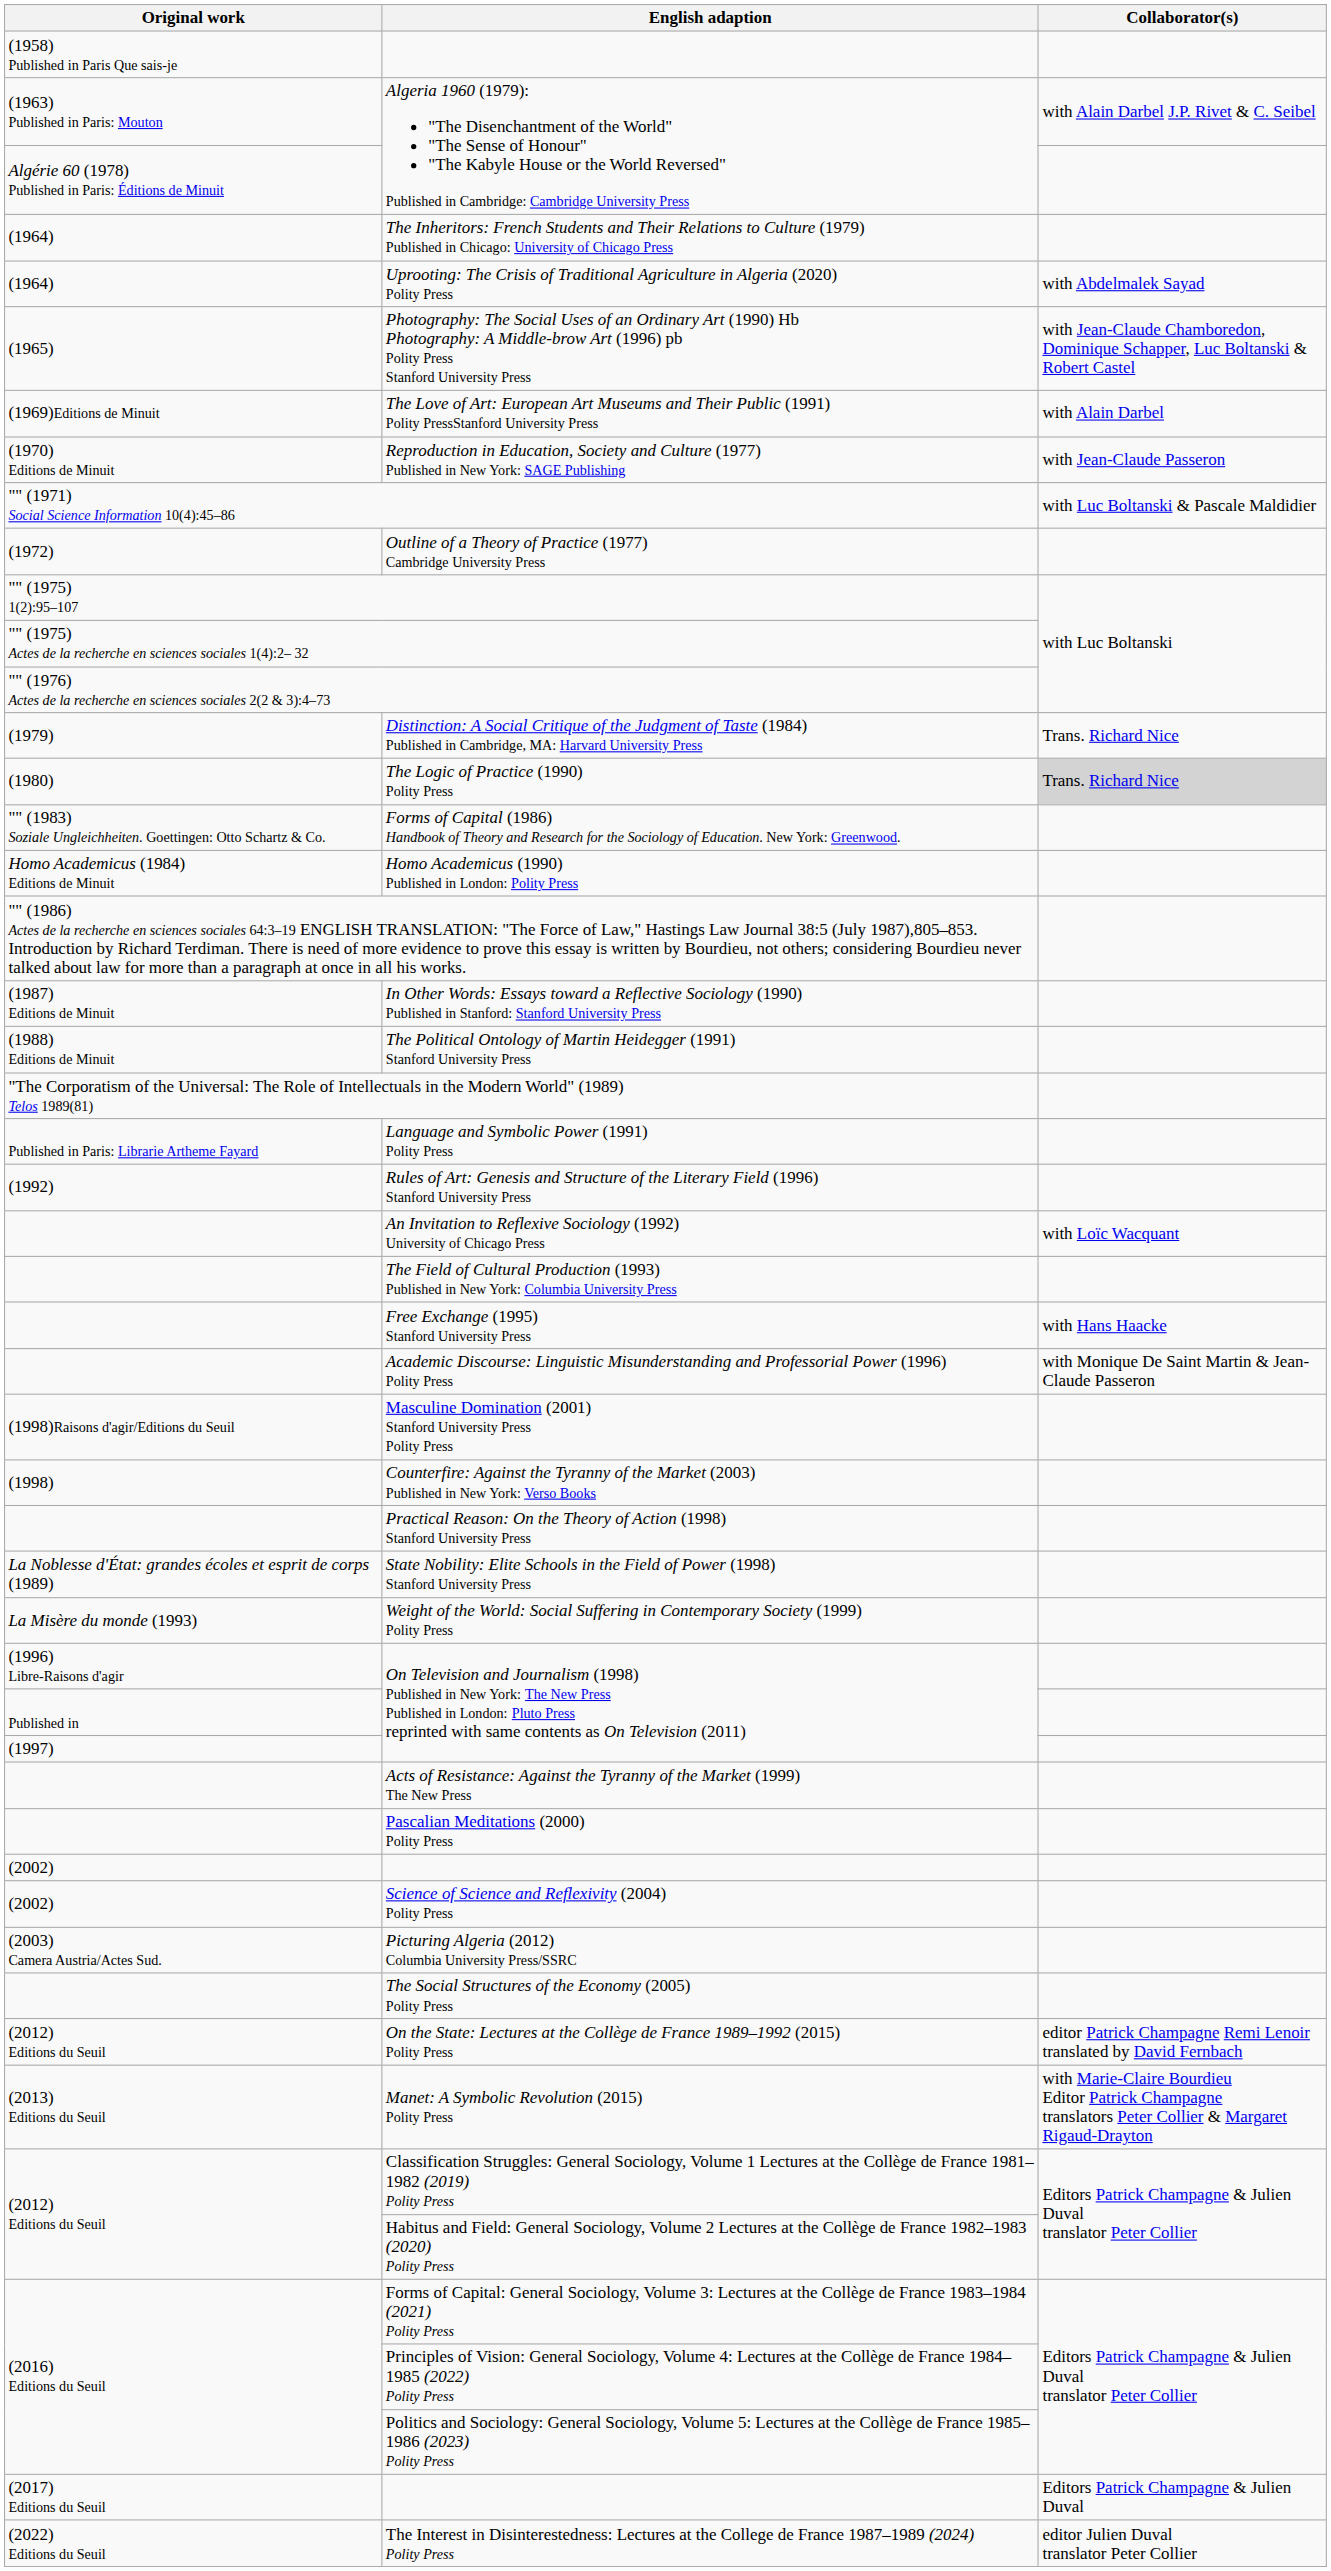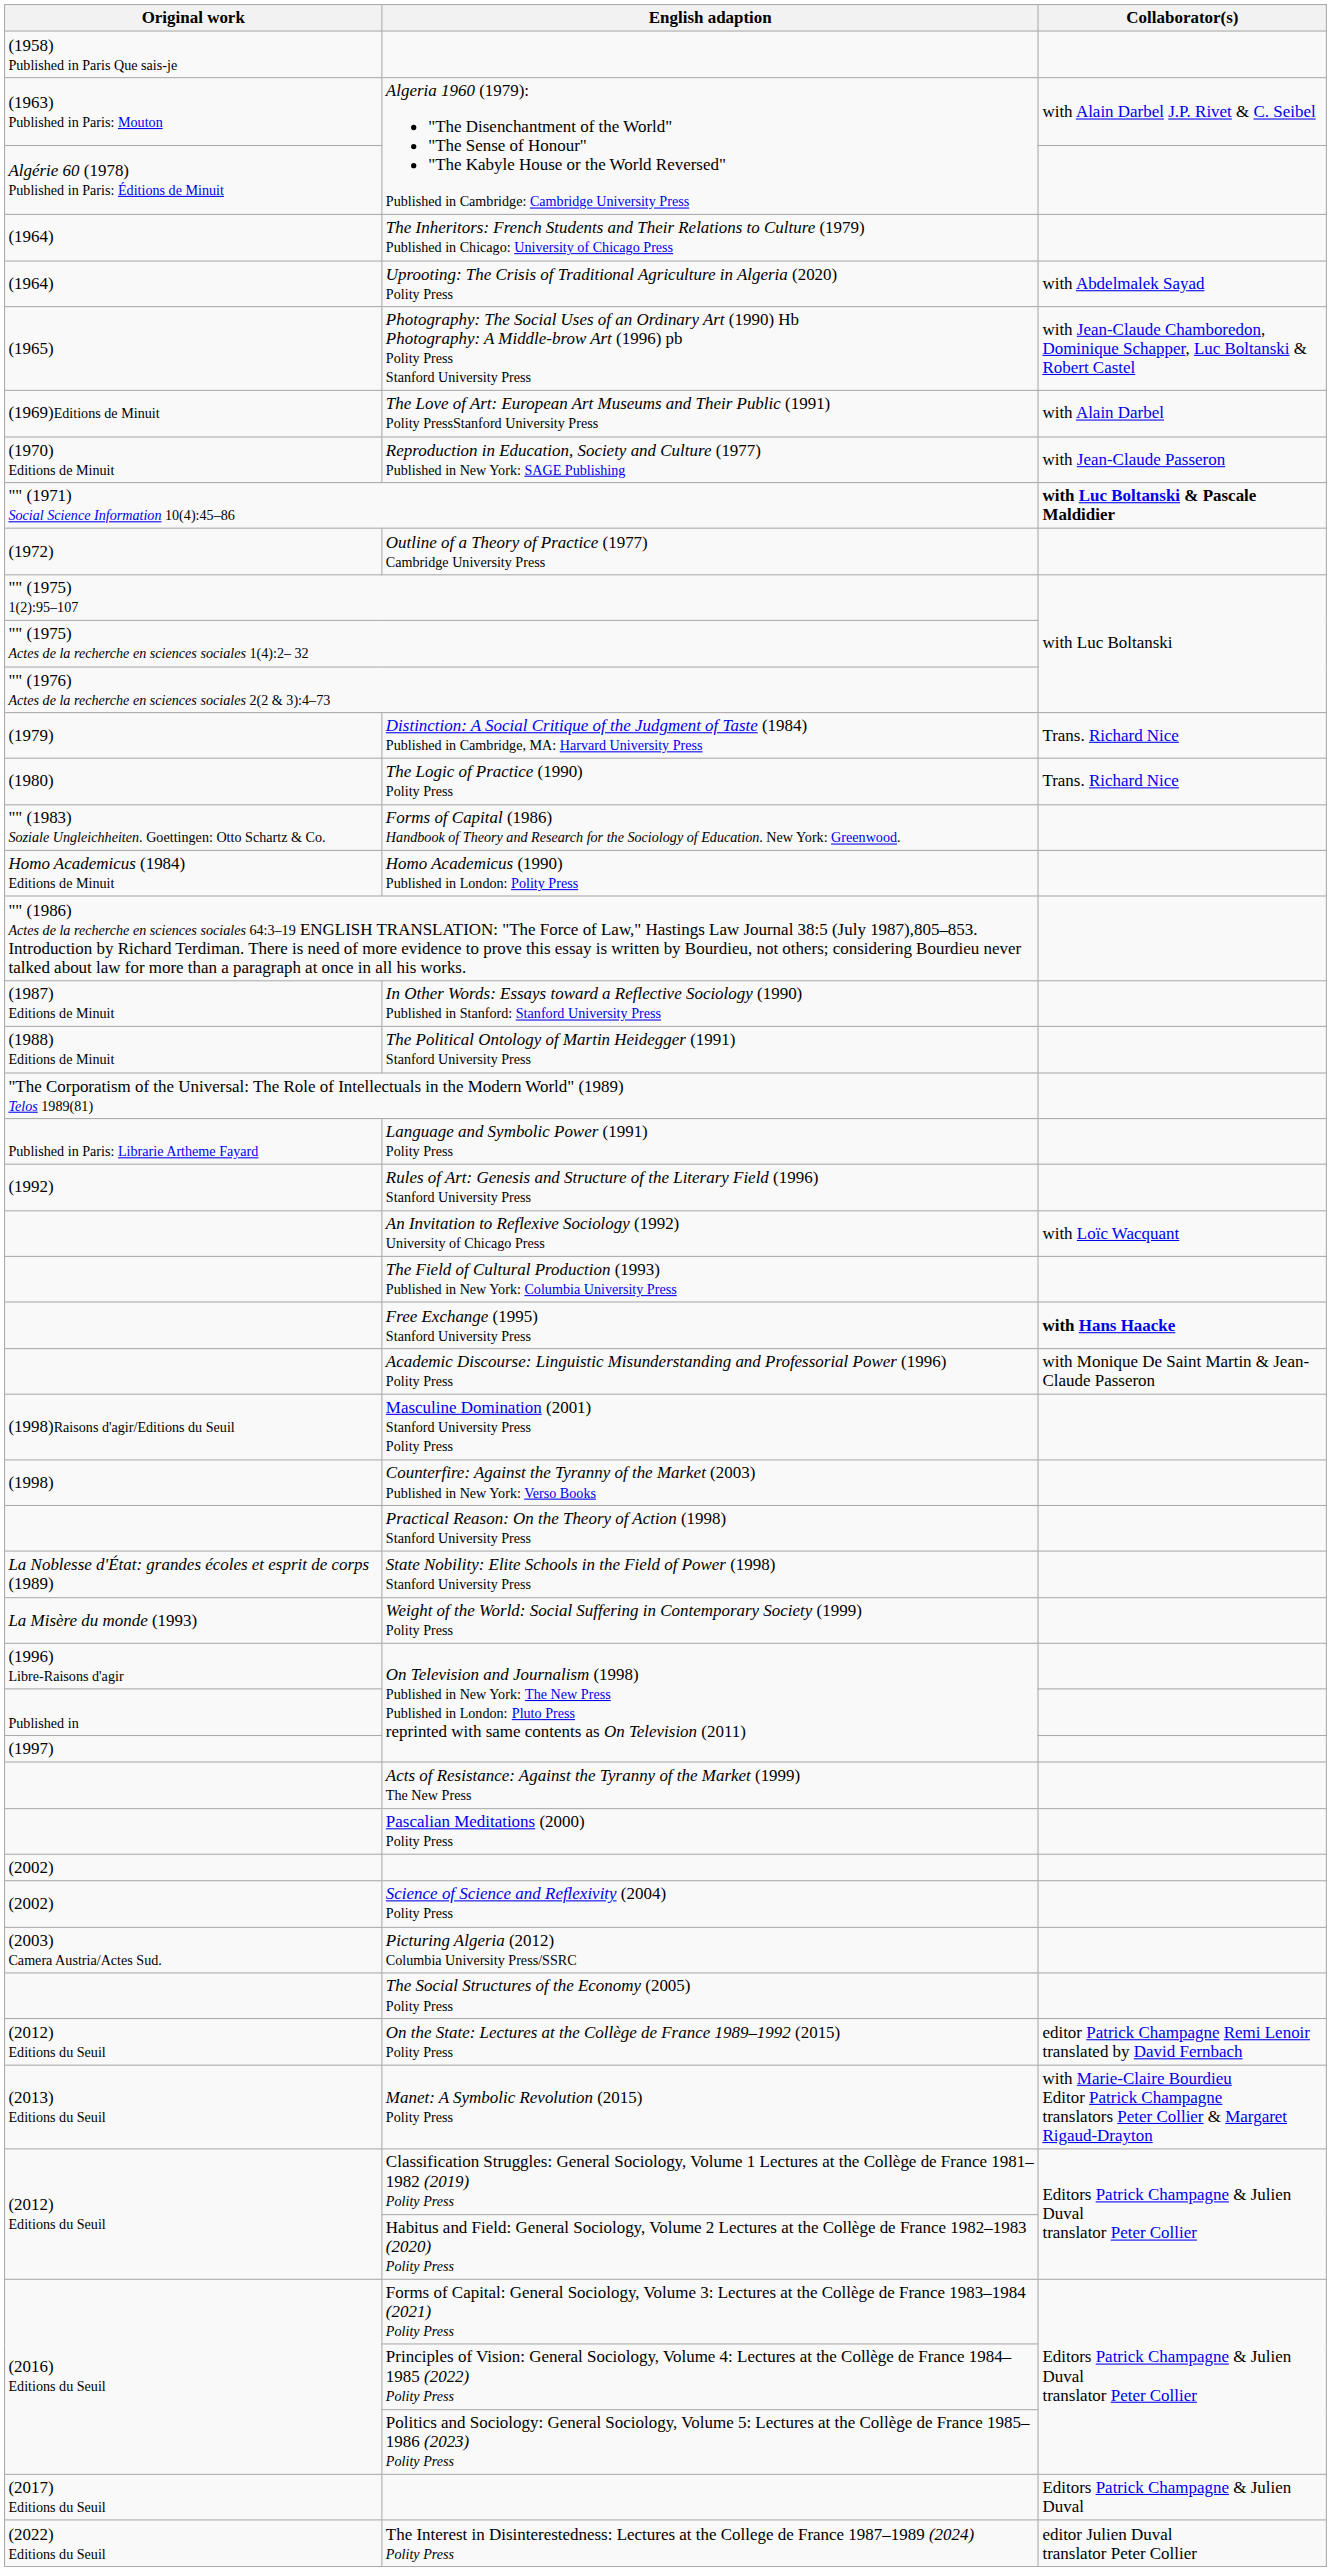(1179, 505) normal -> (1149, 505) bold
(1111, 781) lightgrey background -> (1111, 781) no background
(1105, 1325) normal -> (1109, 1325) bold
